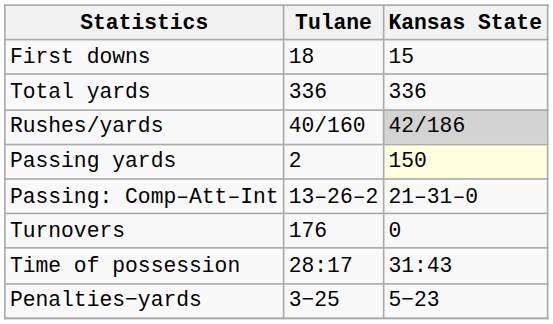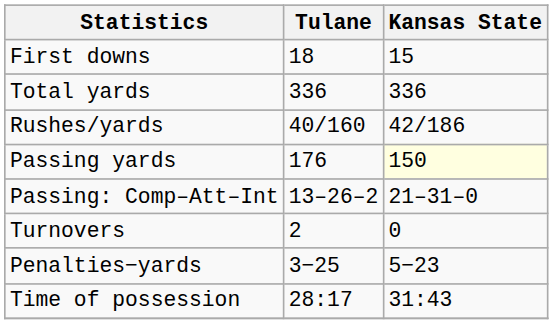(427, 127) lightgrey background -> (427, 127) no background
(295, 162) 2 -> (308, 162) 176
(308, 231) 176 -> (295, 231) 2
rows swapped: (125, 266) <-> (106, 300)
